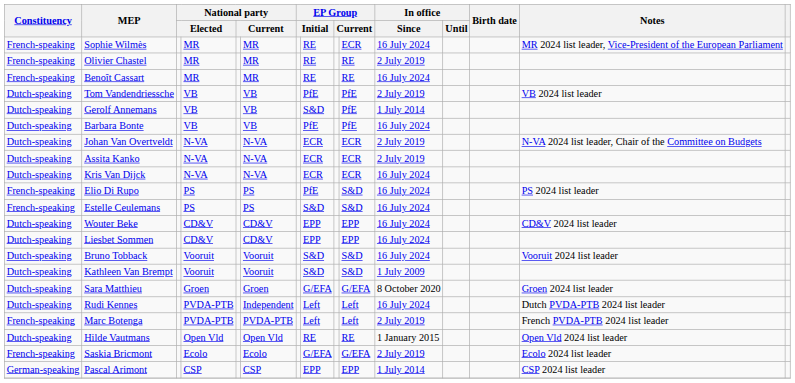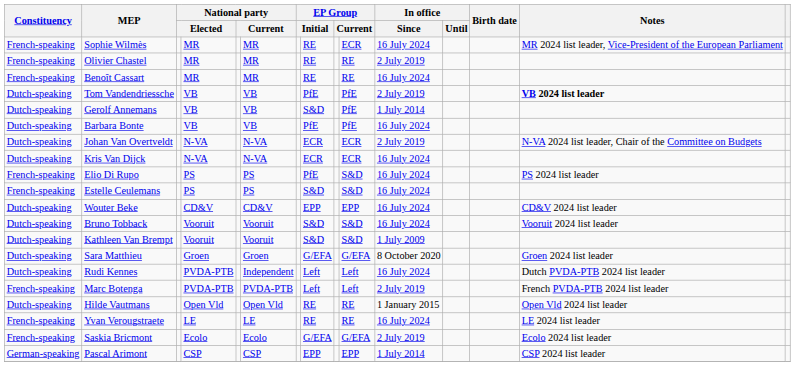(562, 93) normal -> (563, 93) bold
- row: (112, 158)
- row: (119, 239)
+ row: (124, 321)
